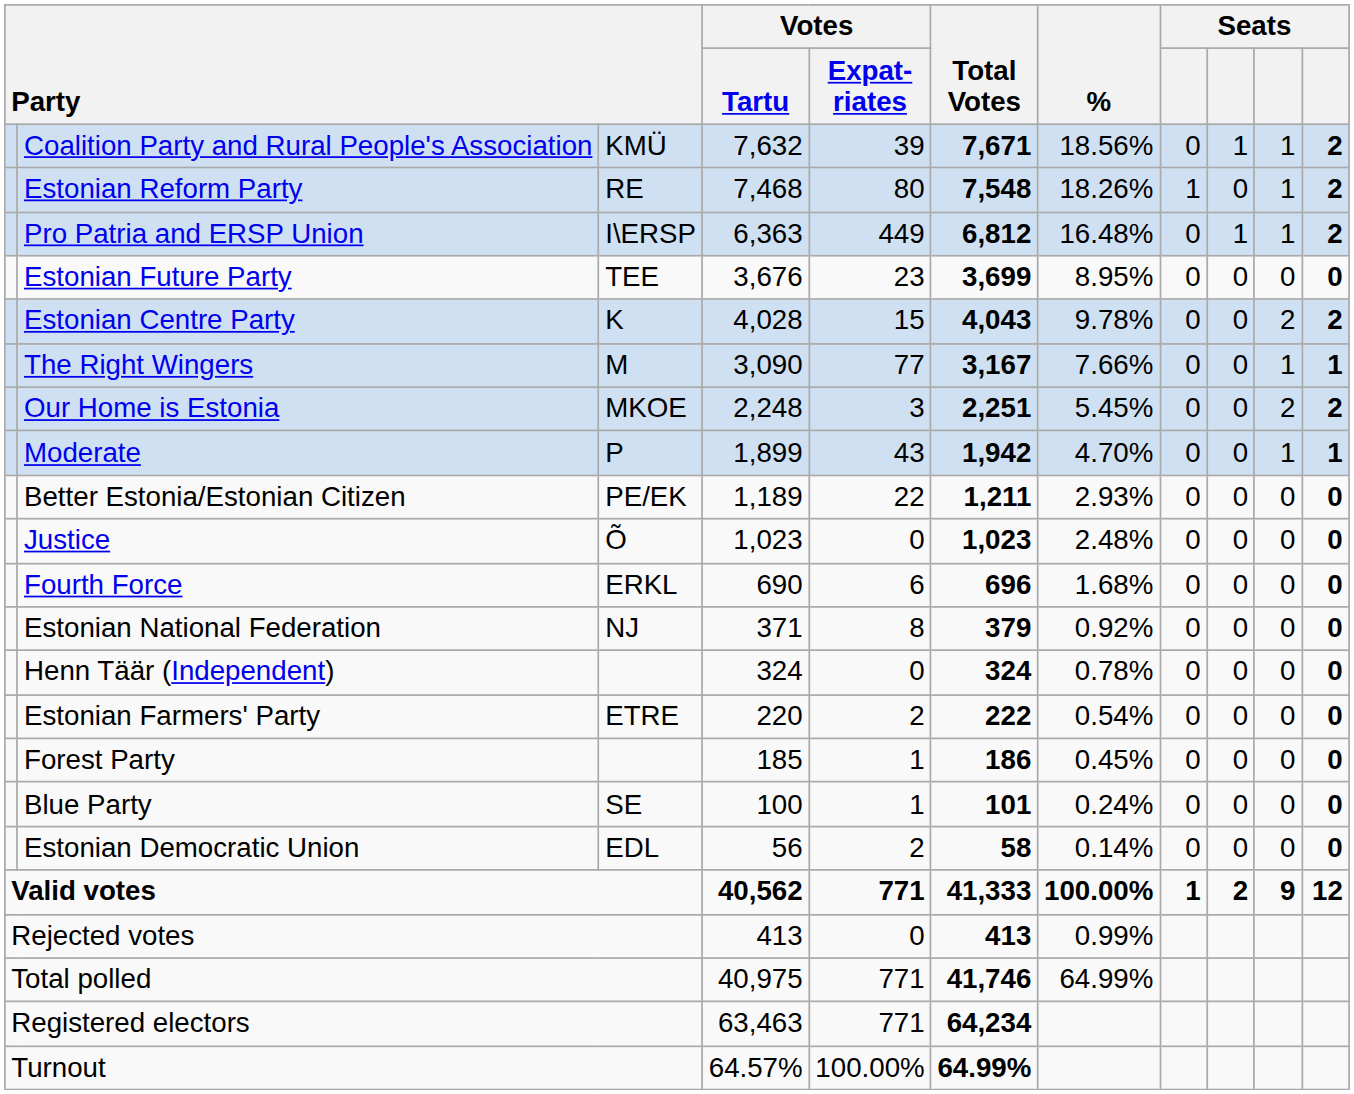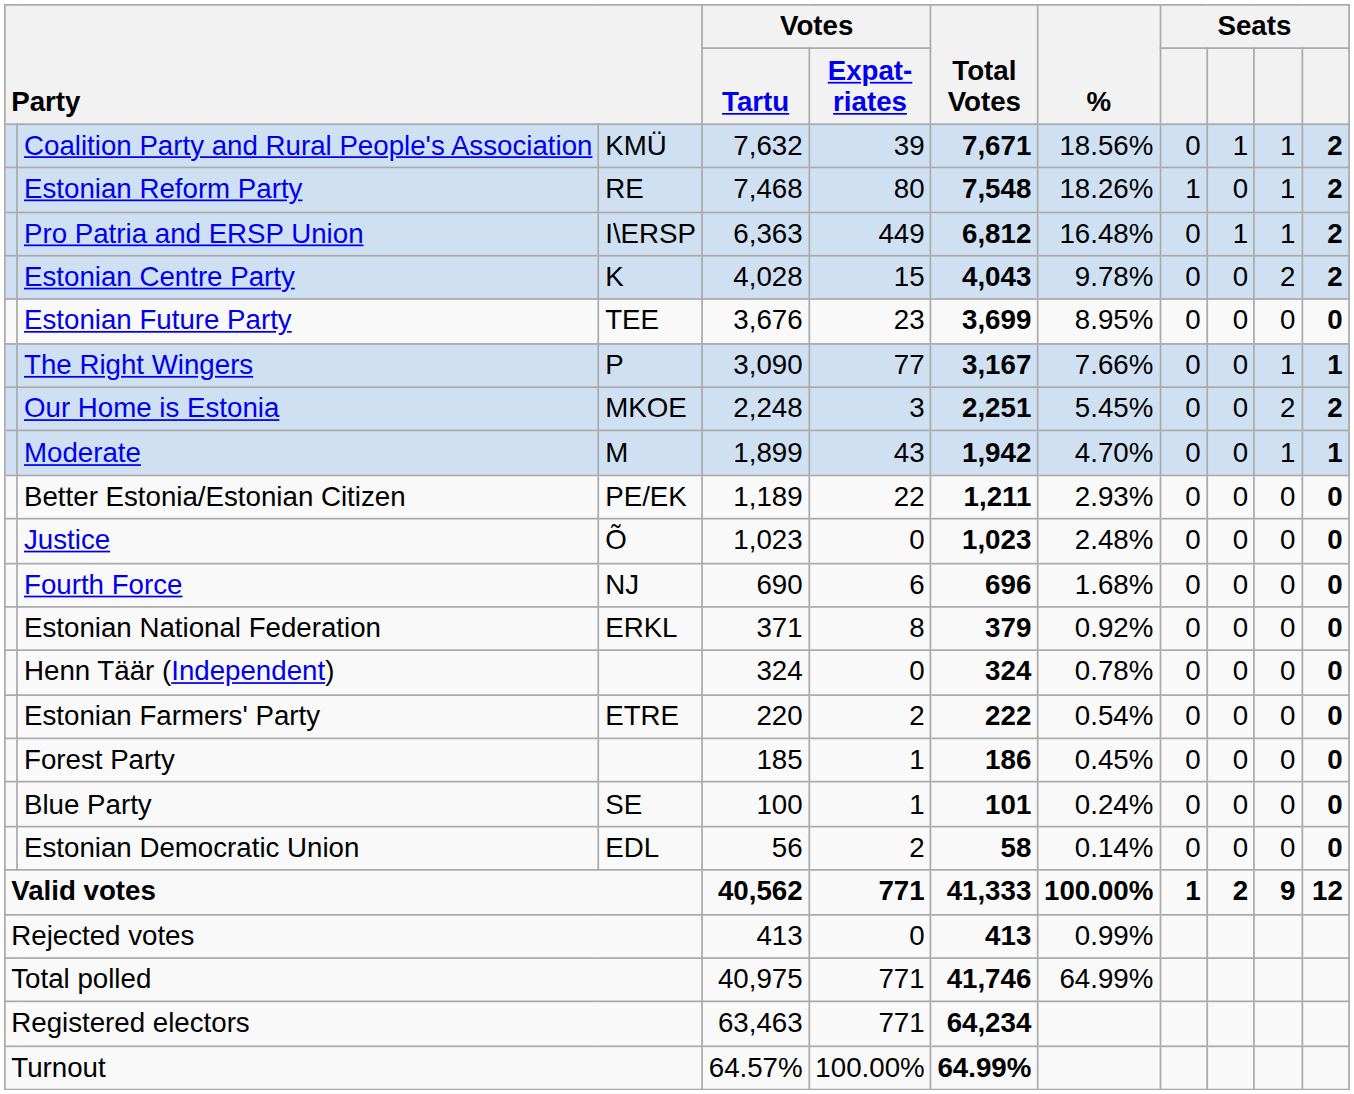rows swapped: (159, 320) <-> (158, 277)
(617, 364) M -> (614, 364) P
(614, 452) P -> (617, 452) M
(641, 584) ERKL -> (622, 584) NJ
(622, 628) NJ -> (641, 628) ERKL
